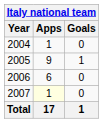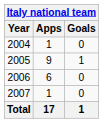(49, 93) lightyellow background -> (49, 93) no background
